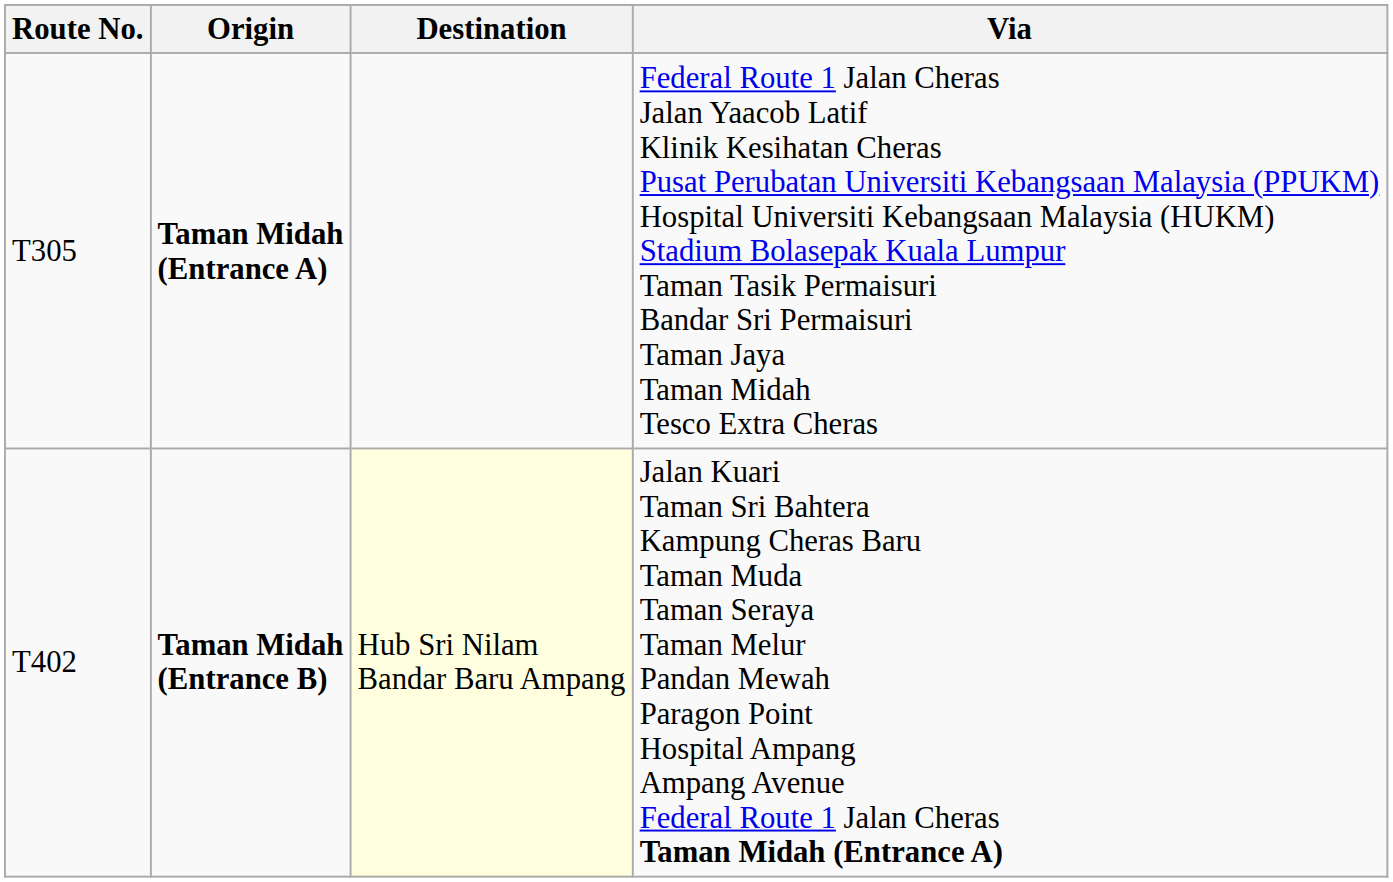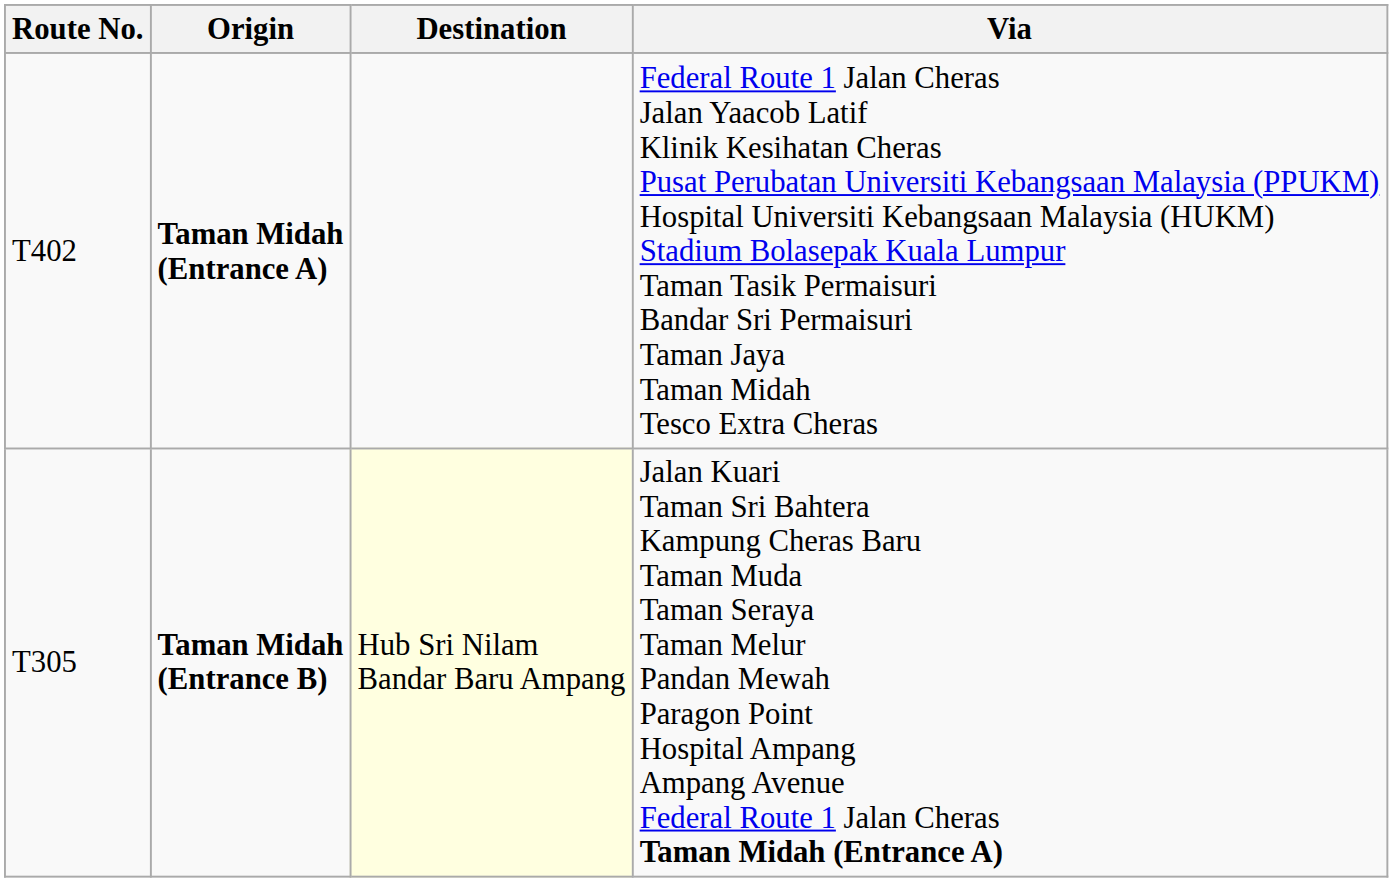(44, 250) T305 -> (44, 250) T402
(44, 661) T402 -> (44, 661) T305
